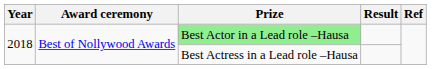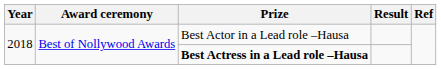(265, 34) lightgreen background -> (265, 34) no background
(270, 54) normal -> (275, 54) bold
